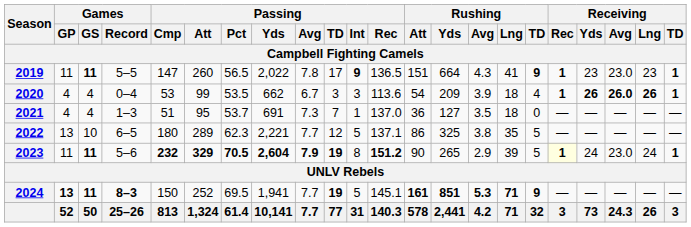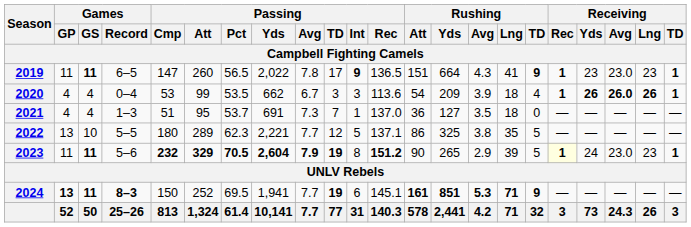(126, 73) 5–5 -> (126, 73) 6–5
(126, 133) 6–5 -> (126, 133) 5–5
(650, 152) 24 -> (650, 152) 23
(357, 192) 5 -> (357, 192) 6
